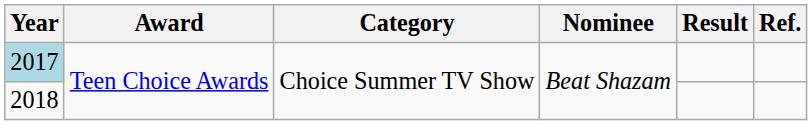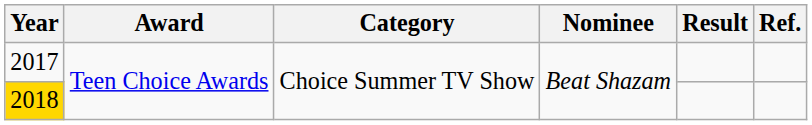(34, 61) lightblue background -> (34, 61) no background
(34, 100) no background -> (34, 100) gold background
